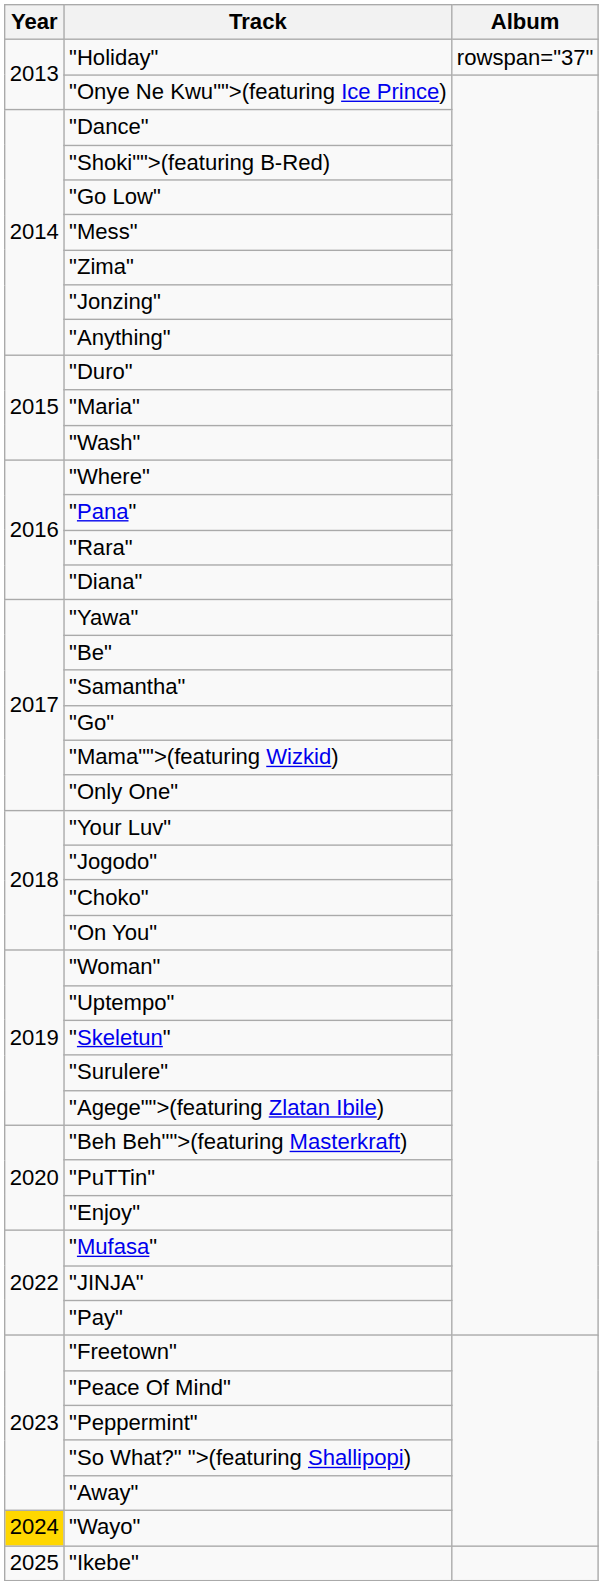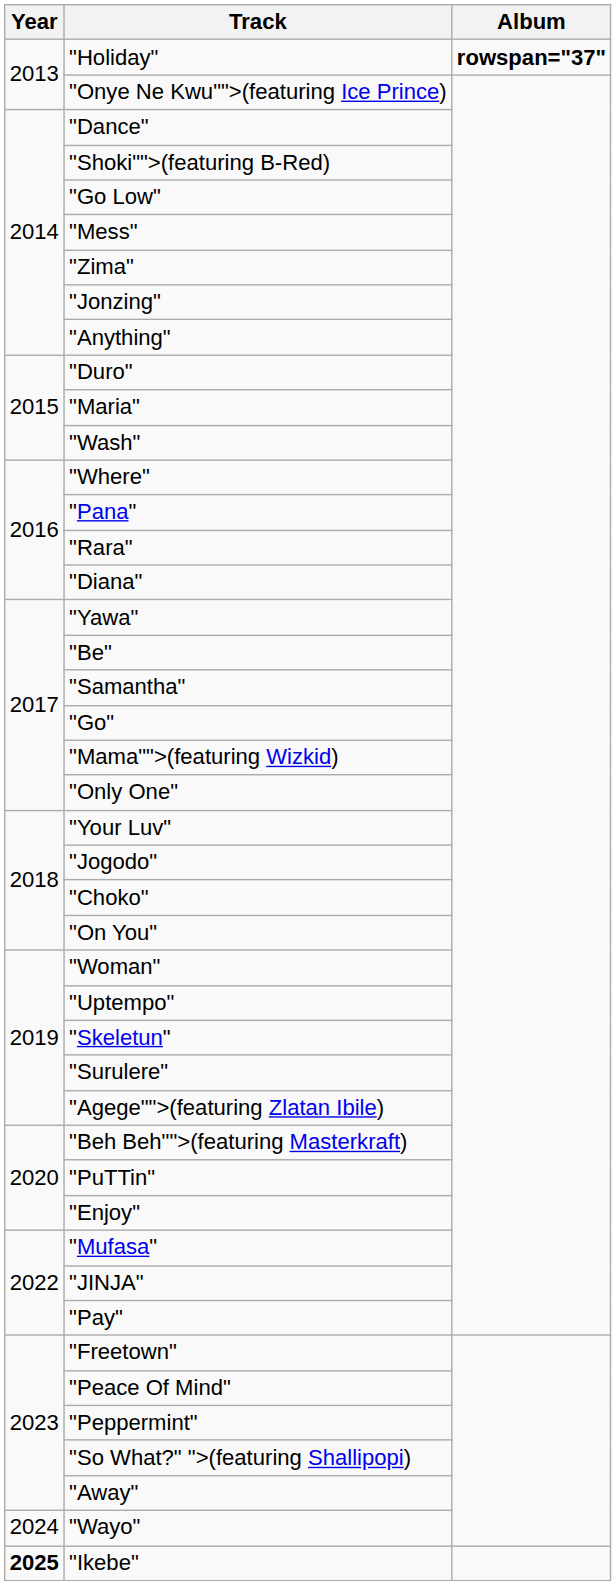(525, 57) normal -> (531, 57) bold
(34, 1527) gold background -> (34, 1527) no background
(34, 1562) normal -> (34, 1562) bold
